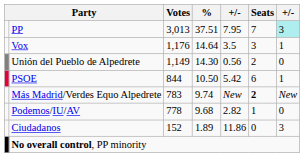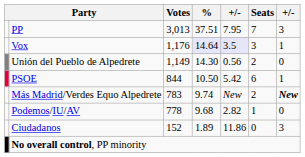(281, 29) paleturquoise background -> (281, 29) no background
(207, 45) no background -> (207, 45) lavender background
(230, 45) no background -> (230, 45) lavender background
(253, 95) bold -> (253, 95) normal
(288, 95) normal -> (288, 95) bold
